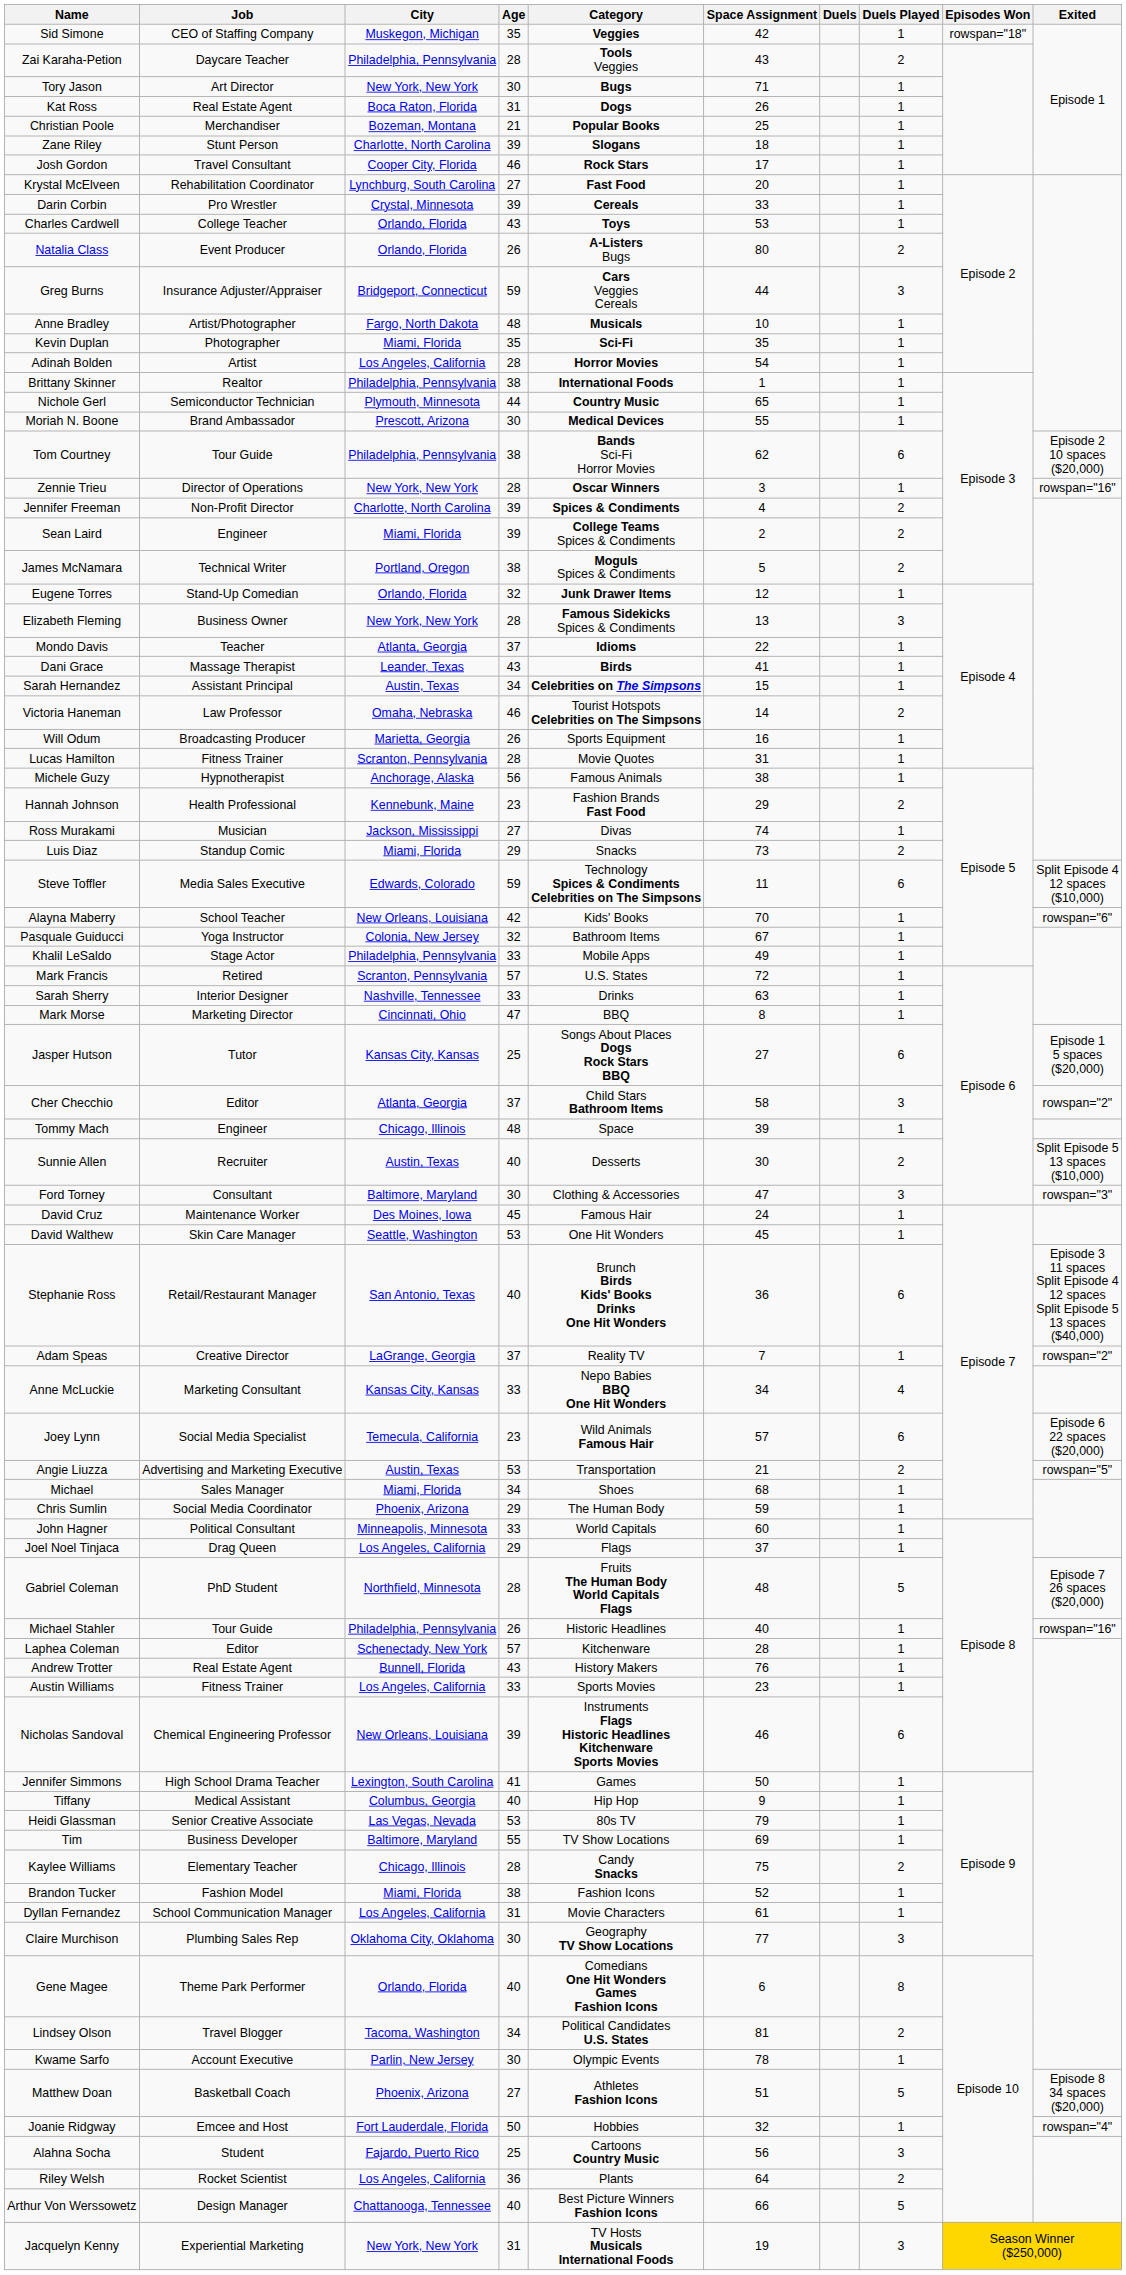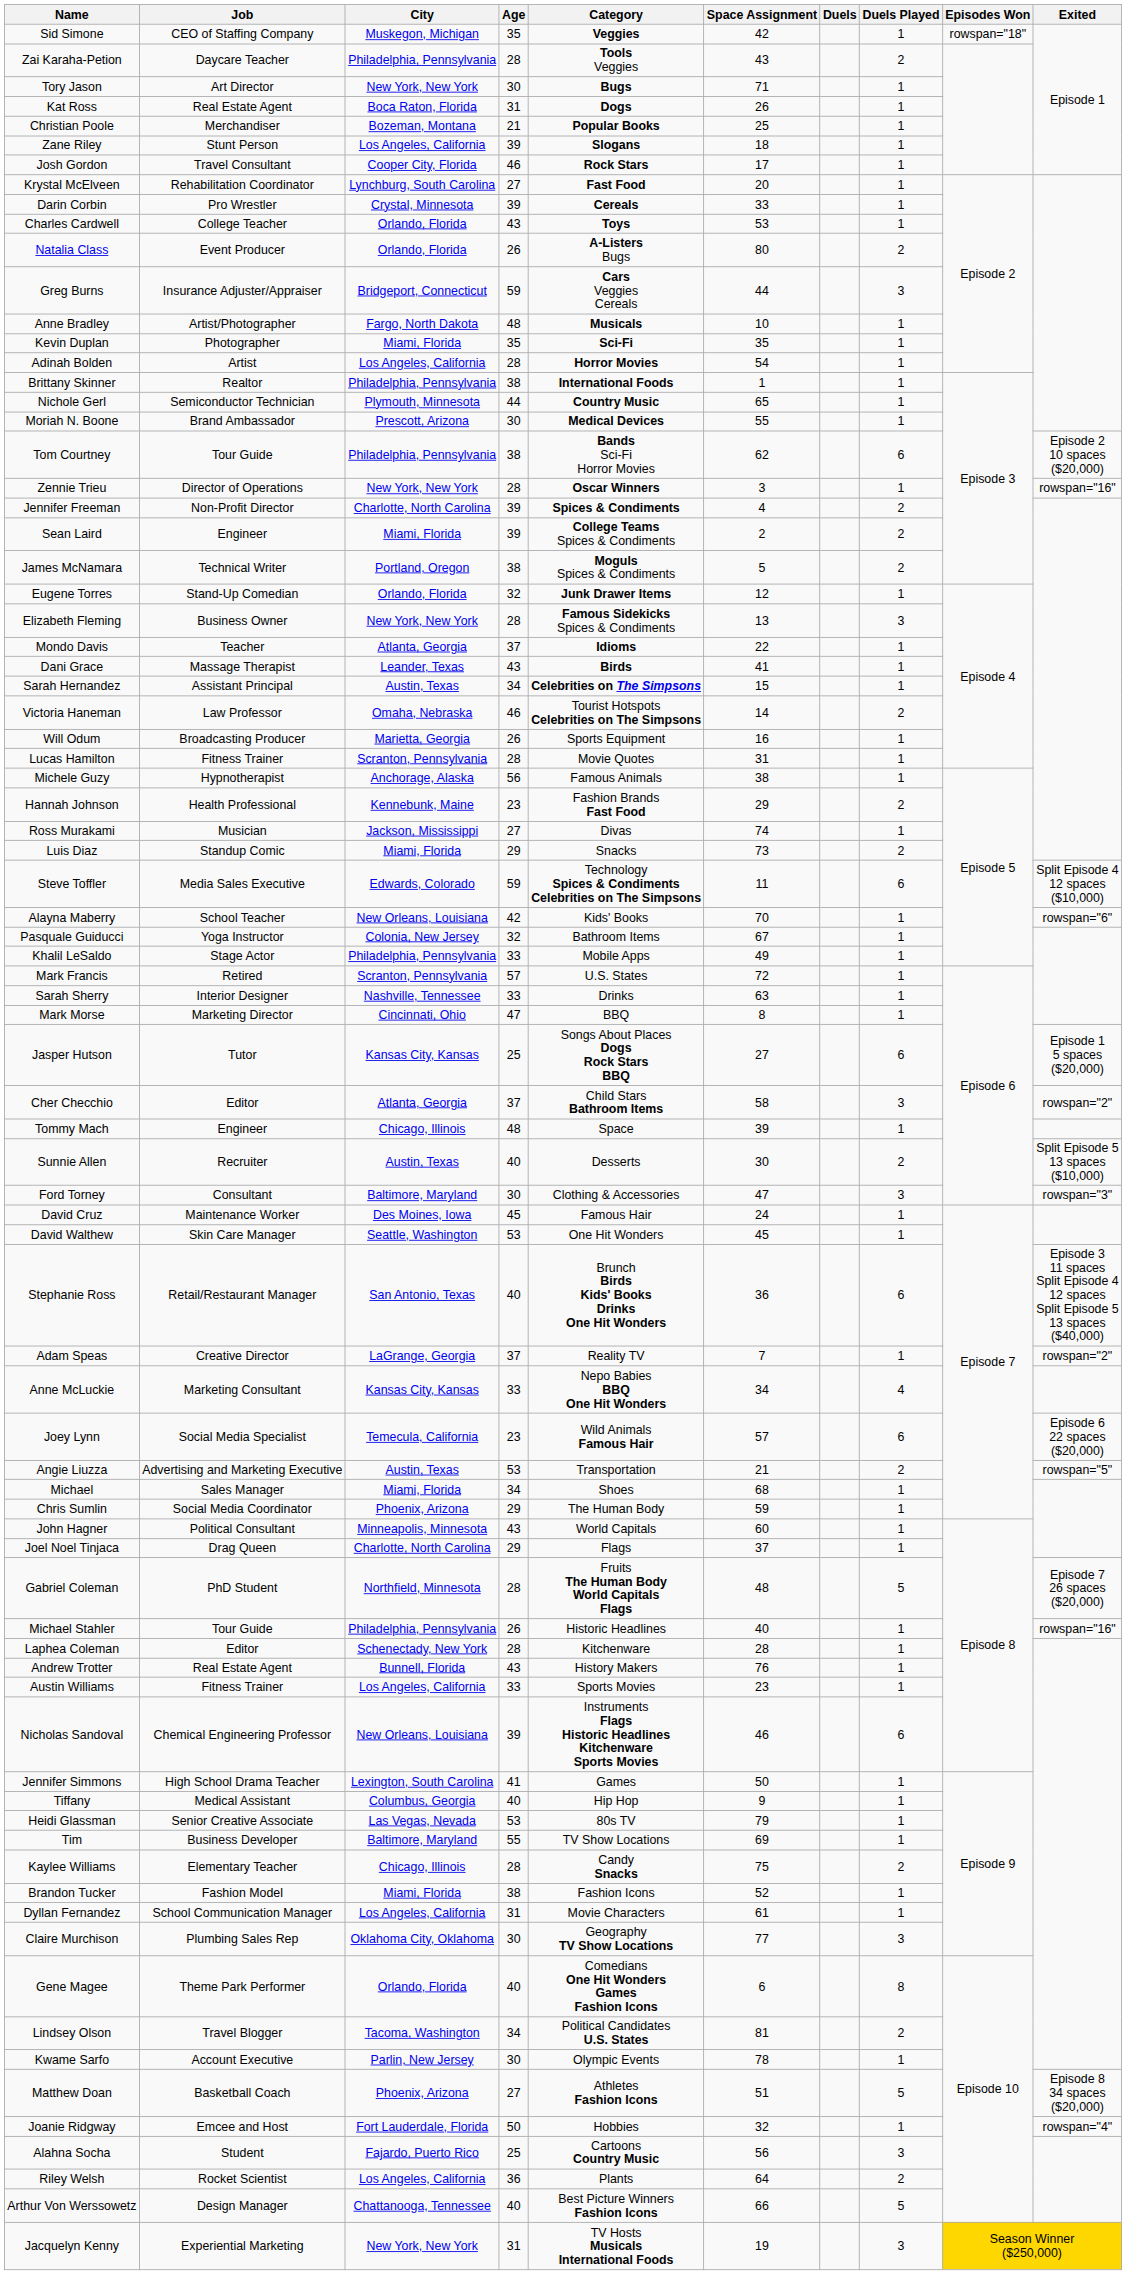(422, 146) Charlotte, North Carolina -> (422, 146) Los Angeles, California
(514, 1529) 33 -> (514, 1529) 43
(422, 1548) Los Angeles, California -> (422, 1548) Charlotte, North Carolina
(514, 1648) 57 -> (514, 1648) 28
